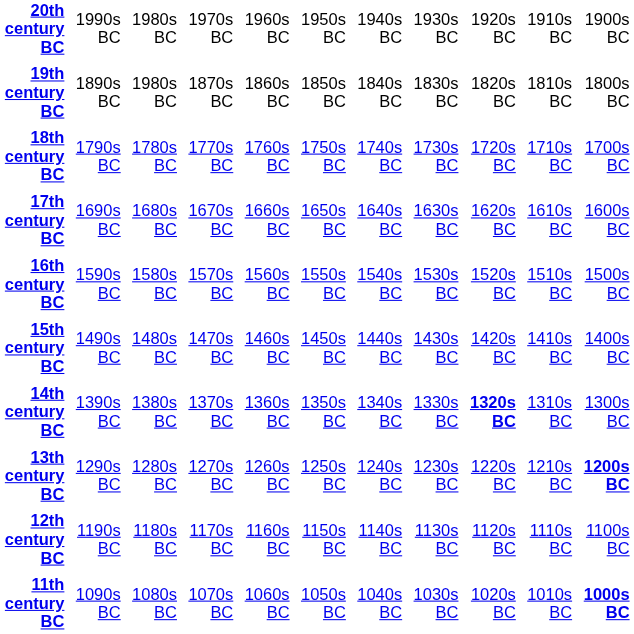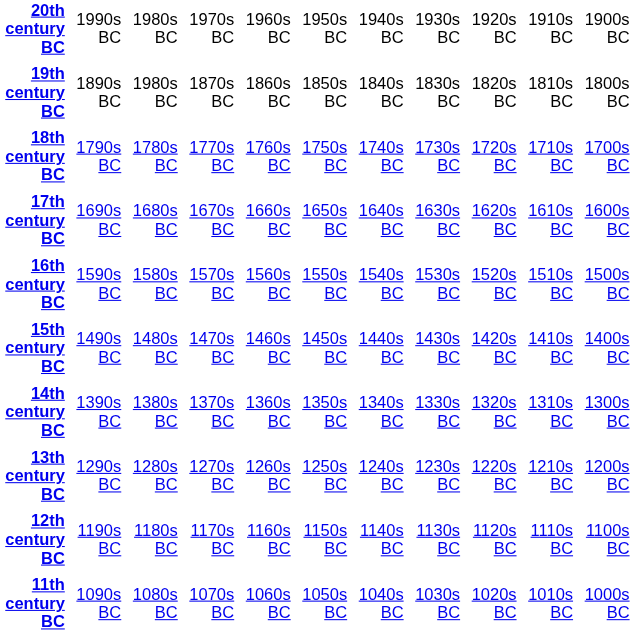(493, 412) bold -> (494, 412) normal
(607, 475) bold -> (607, 475) normal
(607, 603) bold -> (607, 603) normal
